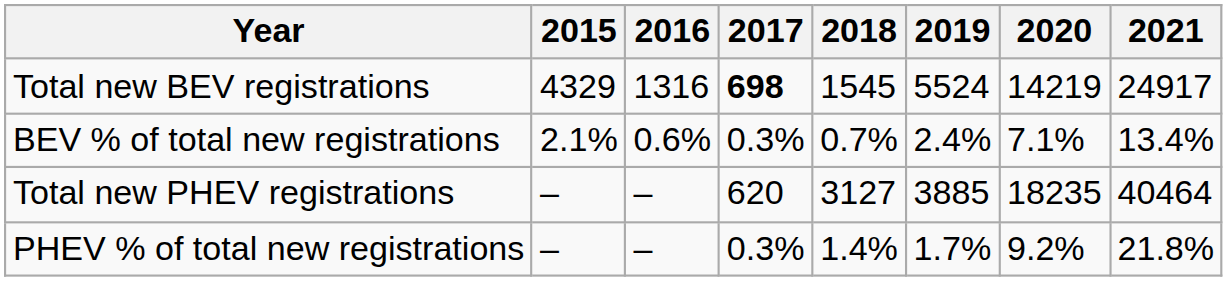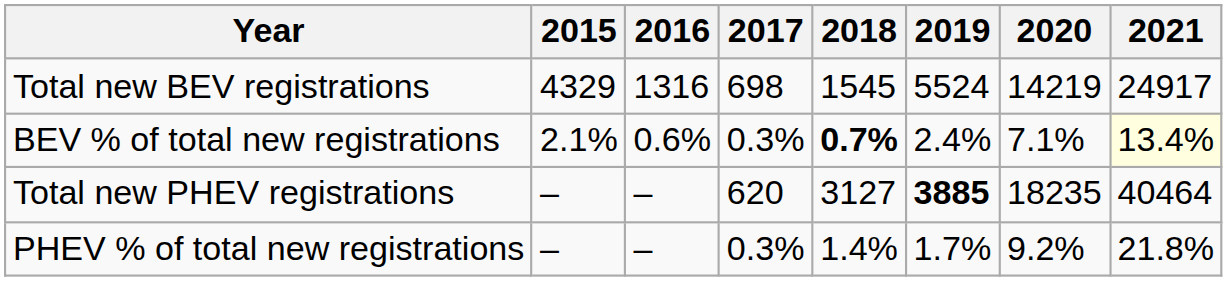(755, 85) bold -> (755, 85) normal
(859, 139) normal -> (859, 139) bold
(1166, 139) no background -> (1166, 139) lightyellow background
(952, 193) normal -> (952, 193) bold
